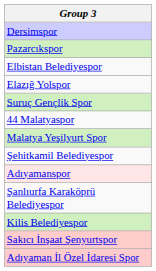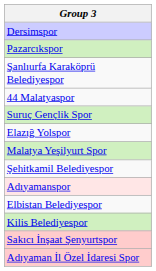(54, 66) Elbistan Belediyespor -> (51, 73) Şanlıurfa Karaköprü Belediyespor
(39, 84) Elazığ Yolspor -> (41, 97) 44 Malatyaspor
(41, 120) 44 Malatyaspor -> (39, 133) Elazığ Yolspor
(51, 197) Şanlıurfa Karaköprü Belediyespor -> (54, 204) Elbistan Belediyespor
